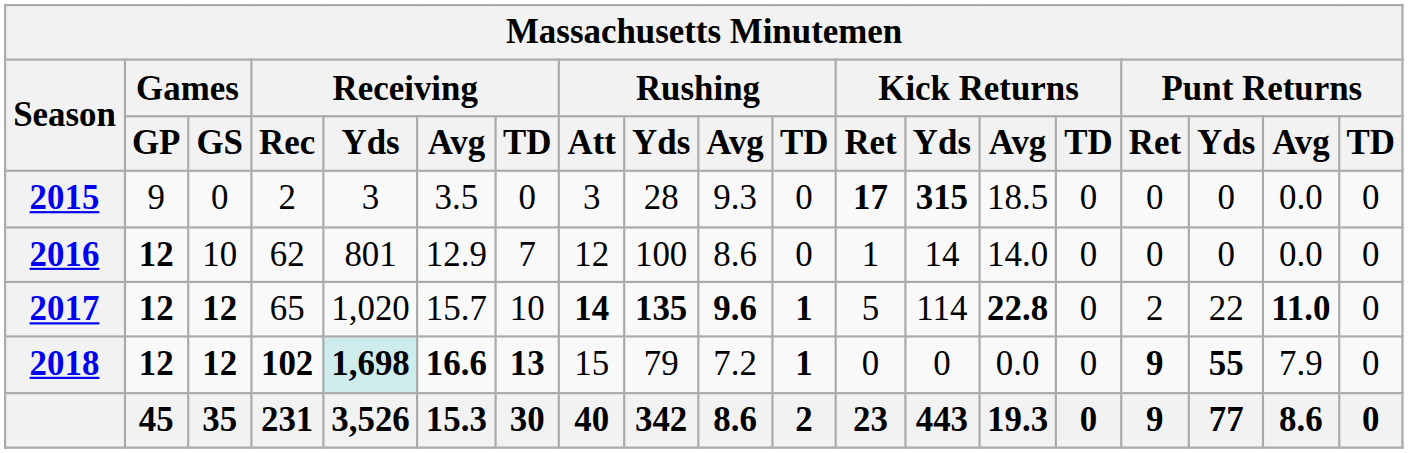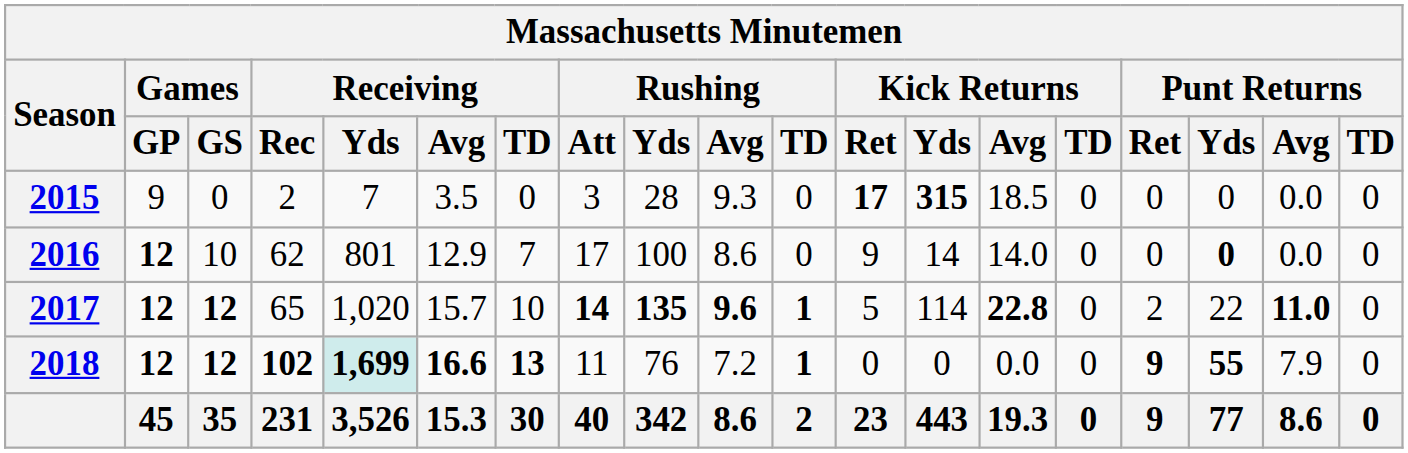(371, 198) 3 -> (371, 198) 7
(592, 253) 12 -> (592, 253) 17
(871, 253) 1 -> (871, 253) 9
(1226, 253) normal -> (1226, 253) bold
(371, 364) 1,698 -> (371, 364) 1,699
(592, 364) 15 -> (592, 364) 11
(661, 364) 79 -> (661, 364) 76
